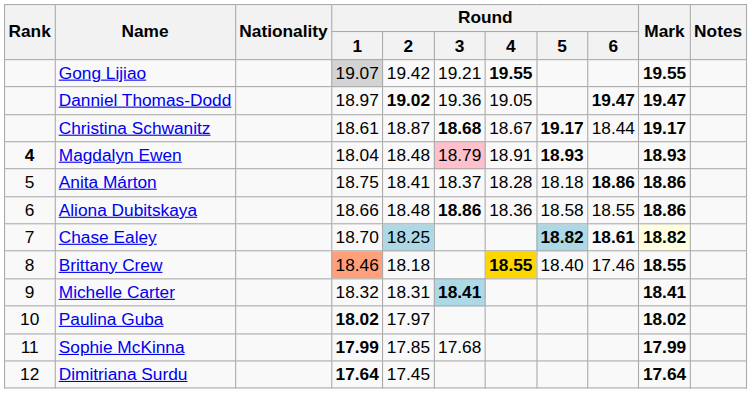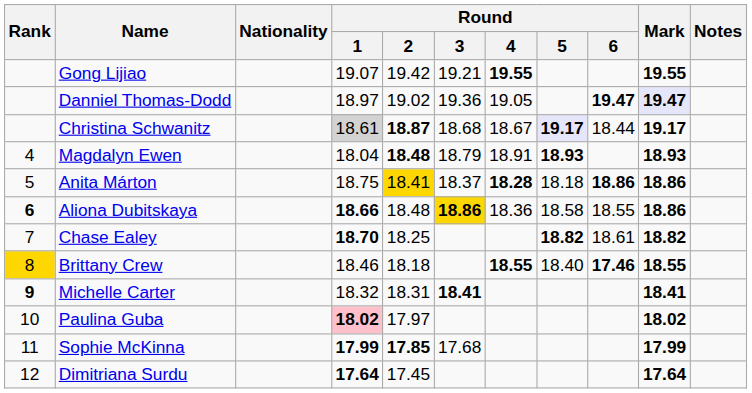(357, 73) lightgrey background -> (357, 73) no background
(408, 100) bold -> (408, 100) normal
(665, 100) no background -> (665, 100) lavender background
(357, 127) no background -> (357, 127) lightgrey background
(408, 127) normal -> (408, 127) bold
(460, 127) bold -> (460, 127) normal
(562, 127) no background -> (562, 127) lavender background
(30, 155) bold -> (30, 155) normal
(408, 155) normal -> (408, 155) bold
(460, 155) pink background -> (460, 155) no background
(408, 182) no background -> (408, 182) gold background
(511, 182) normal -> (511, 182) bold
(30, 210) normal -> (30, 210) bold
(357, 210) normal -> (357, 210) bold
(460, 210) no background -> (460, 210) gold background
(357, 237) normal -> (357, 237) bold
(408, 237) lightblue background -> (408, 237) no background
(562, 237) lightblue background -> (562, 237) no background
(613, 237) bold -> (613, 237) normal
(665, 237) lightyellow background -> (665, 237) no background
(30, 264) no background -> (30, 264) gold background
(357, 264) lightsalmon background -> (357, 264) no background
(511, 264) gold background -> (511, 264) no background
(613, 264) normal -> (613, 264) bold
(30, 292) normal -> (30, 292) bold
(460, 292) lightblue background -> (460, 292) no background
(357, 319) no background -> (357, 319) pink background
(408, 347) normal -> (408, 347) bold
